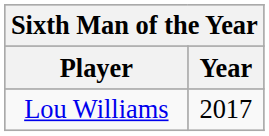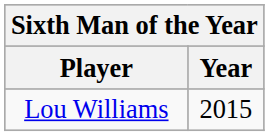(226, 109) 2017 -> (226, 109) 2015
